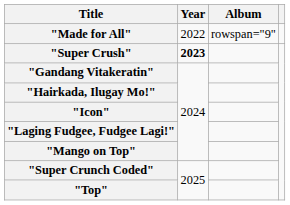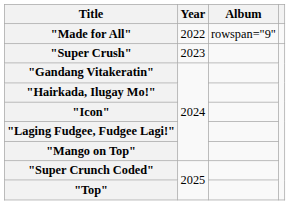(193, 53) bold -> (193, 53) normal
